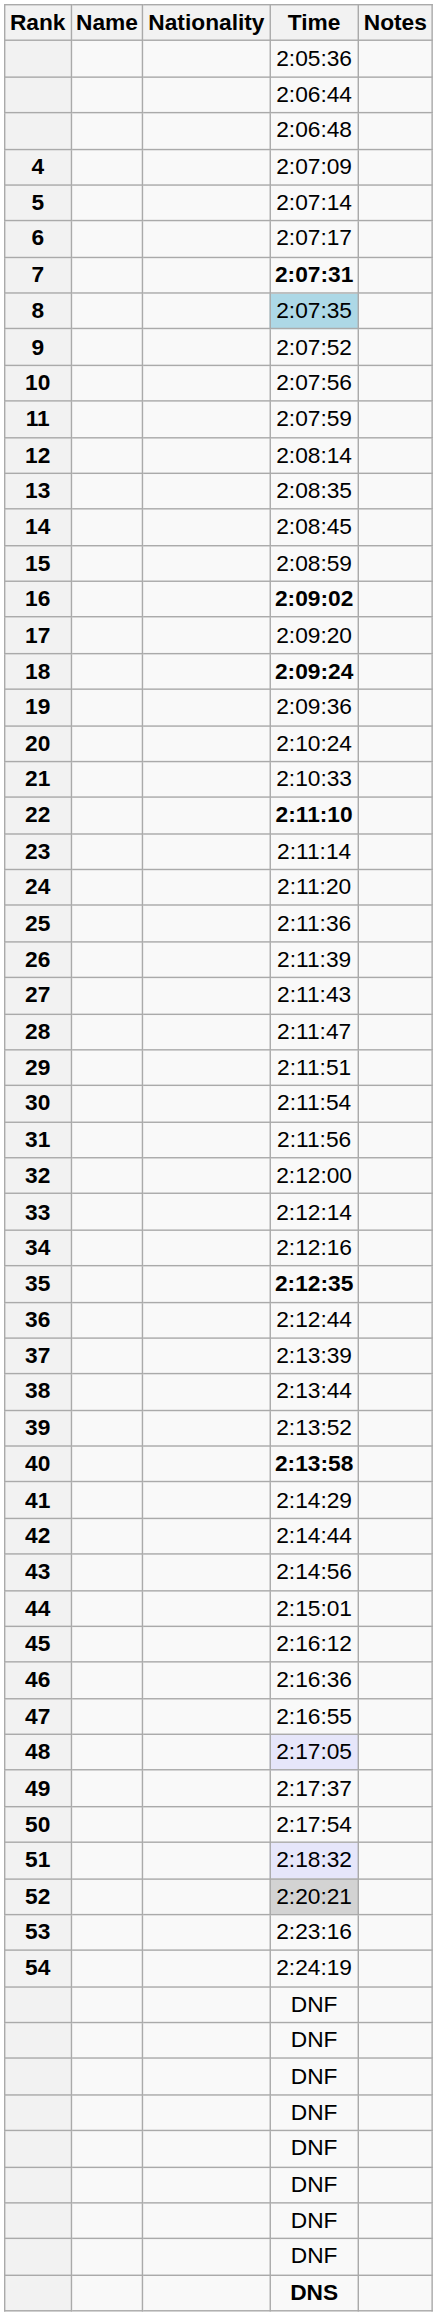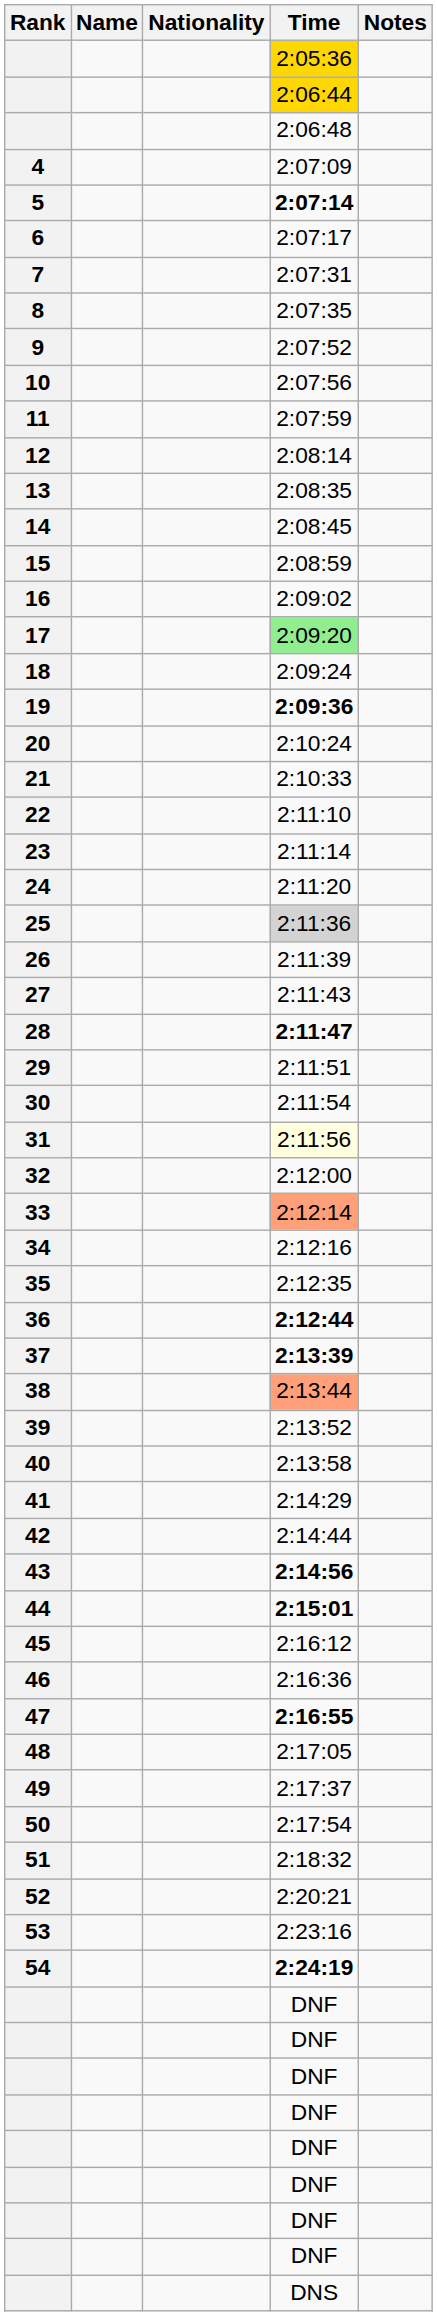(314, 58) no background -> (314, 58) gold background
(314, 94) no background -> (314, 94) gold background
(314, 202) normal -> (314, 202) bold
(314, 274) bold -> (314, 274) normal
(314, 310) lightblue background -> (314, 310) no background
(314, 599) bold -> (314, 599) normal
(314, 635) no background -> (314, 635) lightgreen background
(314, 671) bold -> (314, 671) normal
(314, 707) normal -> (314, 707) bold
(314, 815) bold -> (314, 815) normal
(314, 923) no background -> (314, 923) lightgrey background
(314, 1031) normal -> (314, 1031) bold
(314, 1139) no background -> (314, 1139) lightyellow background
(314, 1211) no background -> (314, 1211) lightsalmon background
(314, 1283) bold -> (314, 1283) normal
(314, 1319) normal -> (314, 1319) bold
(314, 1355) normal -> (314, 1355) bold
(314, 1391) no background -> (314, 1391) lightsalmon background
(314, 1463) bold -> (314, 1463) normal
(314, 1571) normal -> (314, 1571) bold
(314, 1607) normal -> (314, 1607) bold
(314, 1716) normal -> (314, 1716) bold
(314, 1752) lavender background -> (314, 1752) no background
(314, 1860) lavender background -> (314, 1860) no background
(314, 1896) lightgrey background -> (314, 1896) no background
(314, 1968) normal -> (314, 1968) bold
(314, 2292) bold -> (314, 2292) normal
